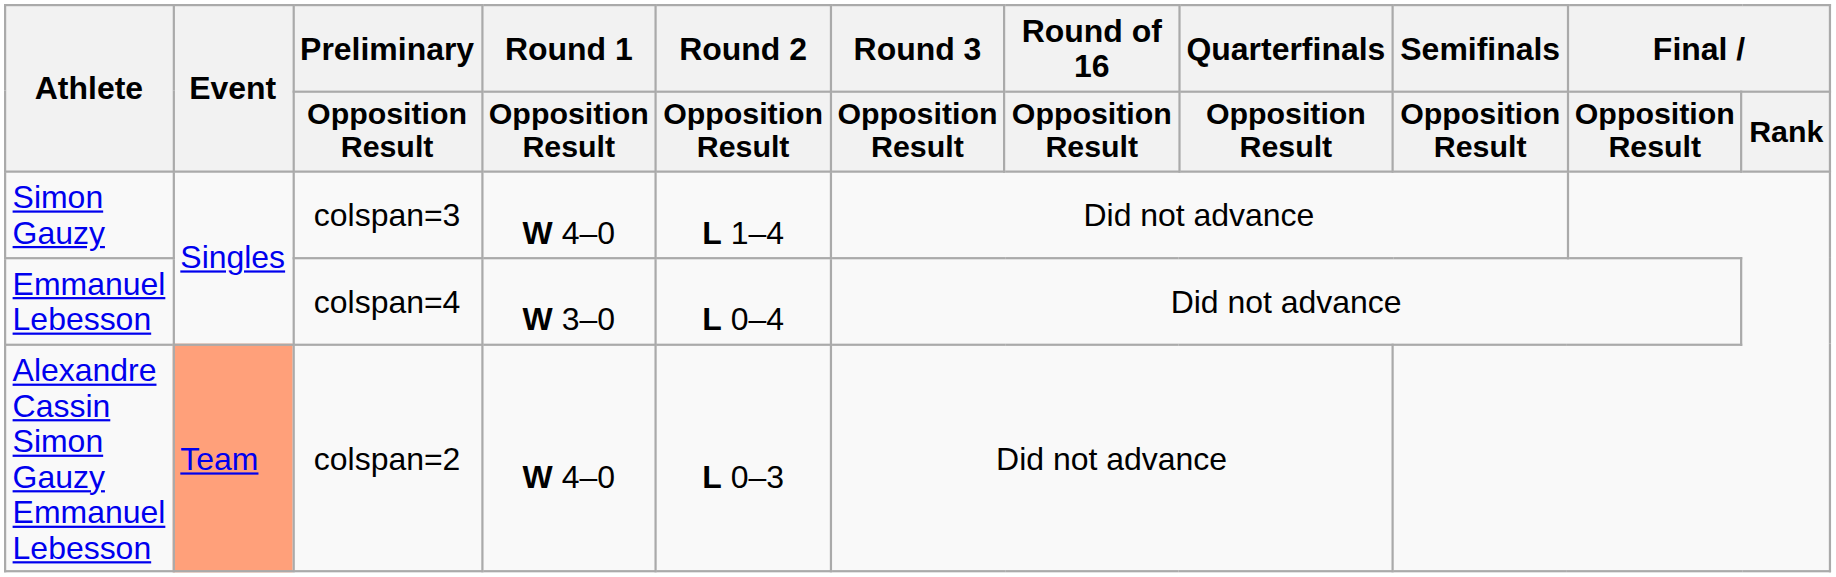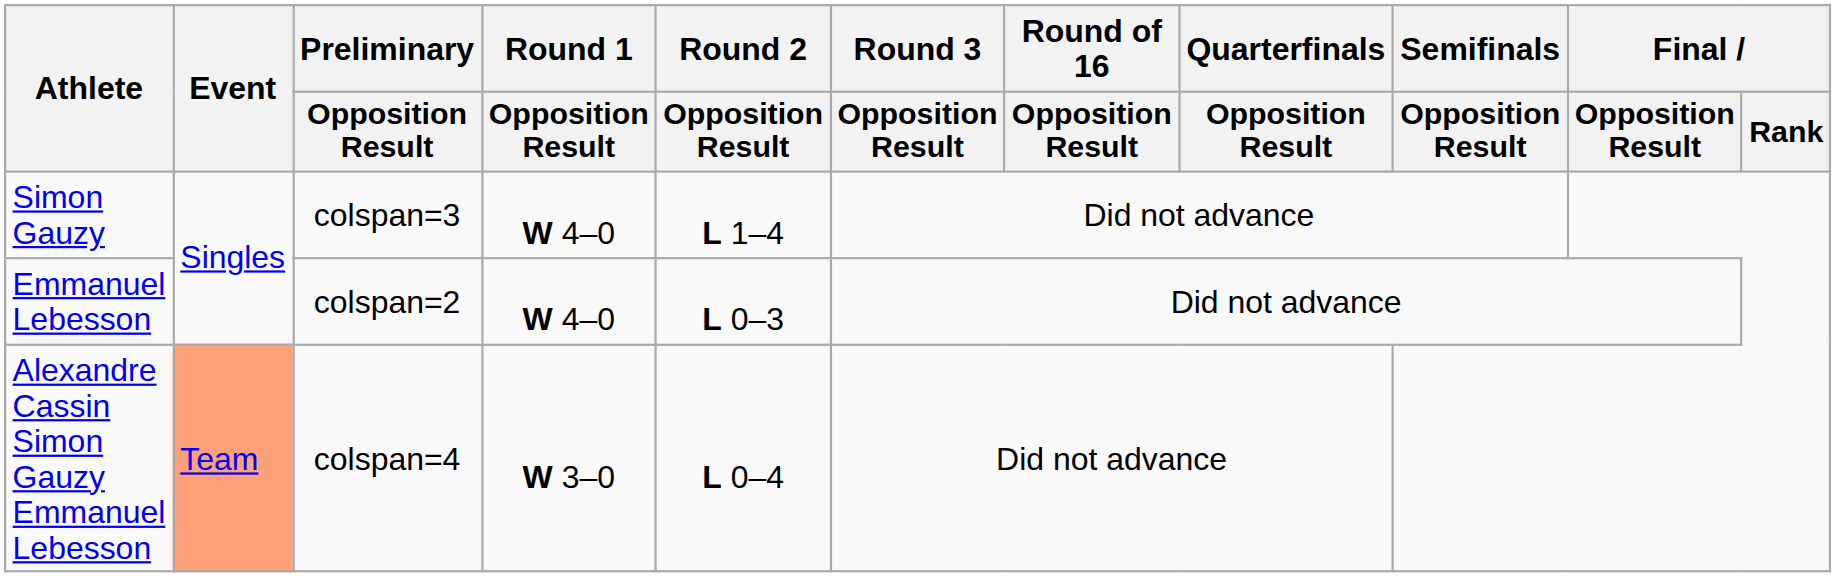(387, 302) colspan=4 -> (387, 302) colspan=2
(569, 319) W 3–0 -> (569, 319) W 4–0
(743, 319) L 0–4 -> (743, 319) L 0–3
(387, 459) colspan=2 -> (387, 459) colspan=4
(569, 476) W 4–0 -> (569, 476) W 3–0
(743, 476) L 0–3 -> (743, 476) L 0–4
